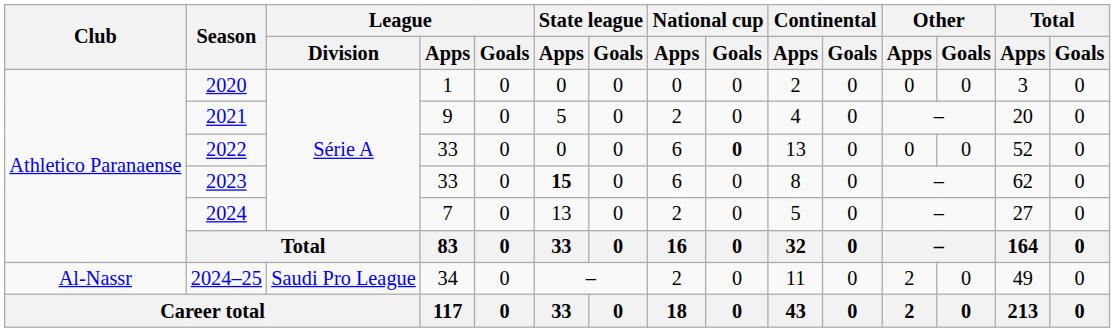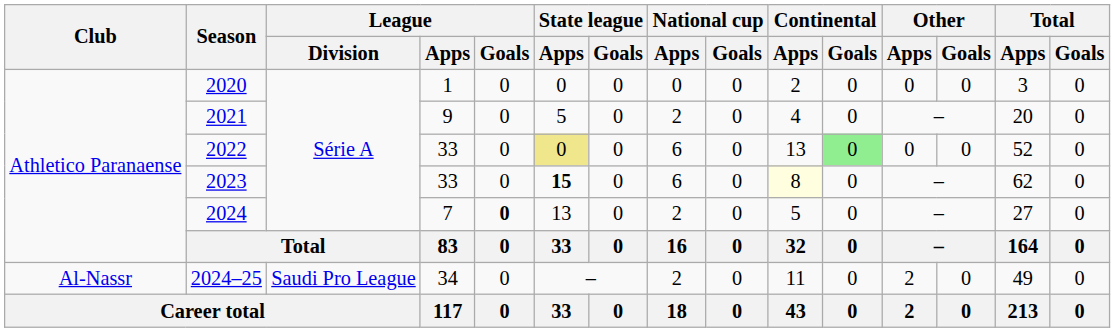(561, 149) no background -> (561, 149) khaki background
(737, 149) bold -> (737, 149) normal
(852, 149) no background -> (852, 149) lightgreen background
(796, 181) no background -> (796, 181) lightyellow background
(504, 213) normal -> (504, 213) bold
